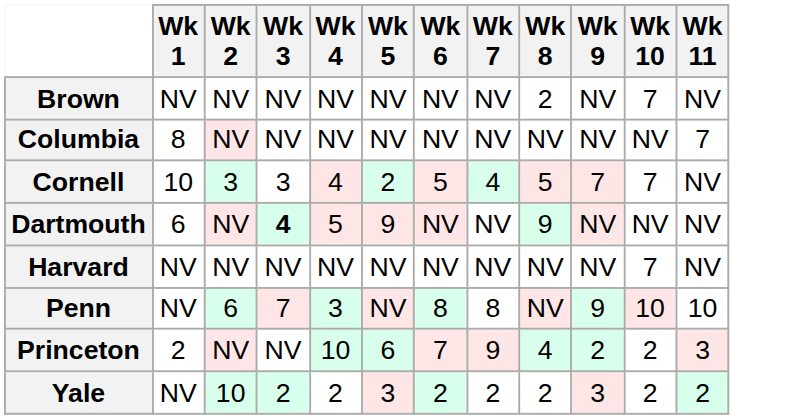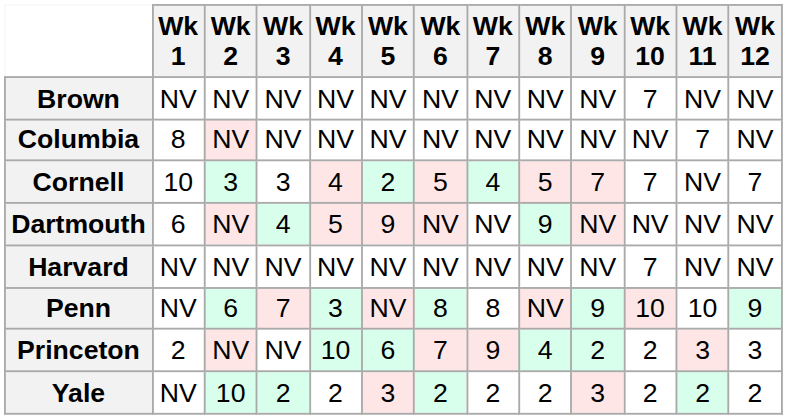+ column: (755, 41)
(545, 98) 2 -> (545, 98) NV
(283, 224) bold -> (283, 224) normal
